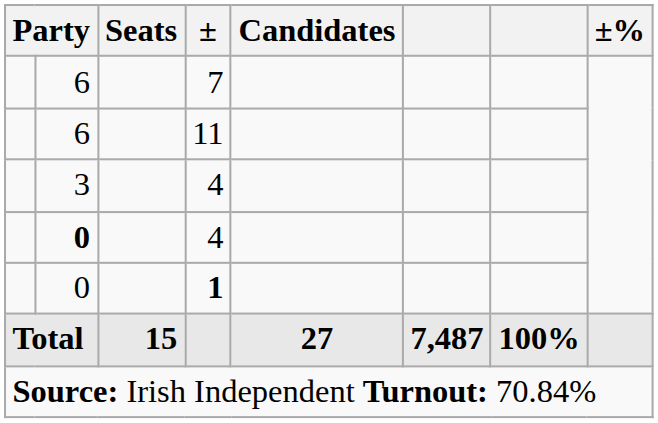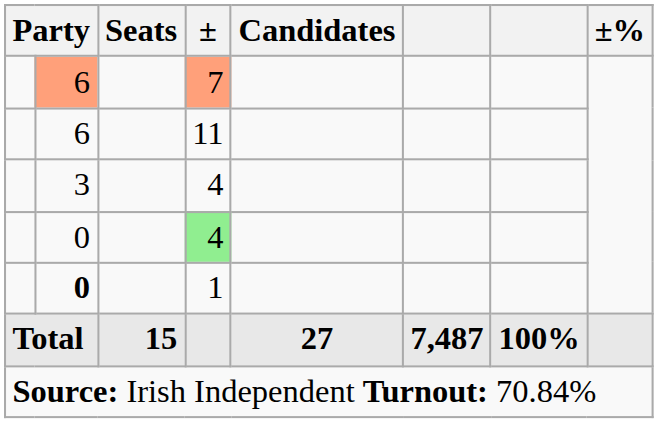(82, 81) no background -> (82, 81) lightsalmon background
(215, 81) no background -> (215, 81) lightsalmon background
(82, 236) bold -> (82, 236) normal
(215, 236) no background -> (215, 236) lightgreen background
(82, 287) normal -> (82, 287) bold
(215, 287) bold -> (215, 287) normal
